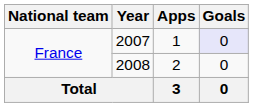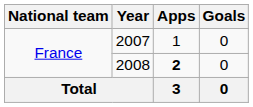(224, 41) lavender background -> (224, 41) no background
(176, 65) normal -> (176, 65) bold
